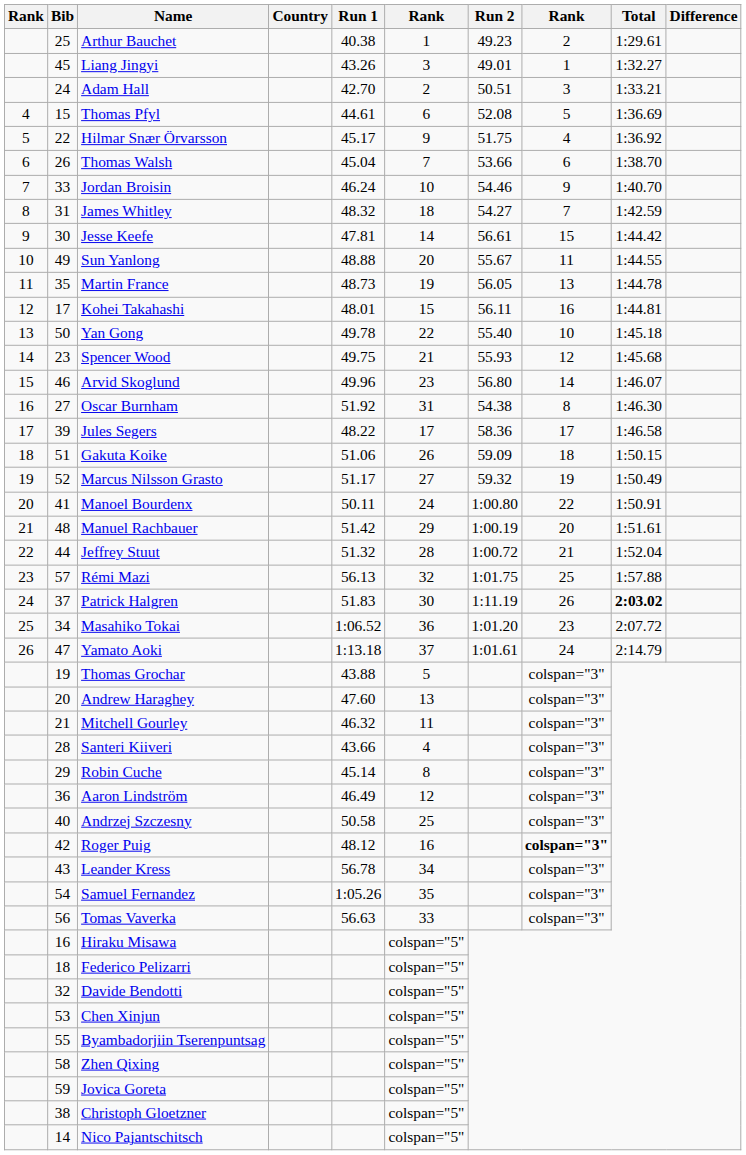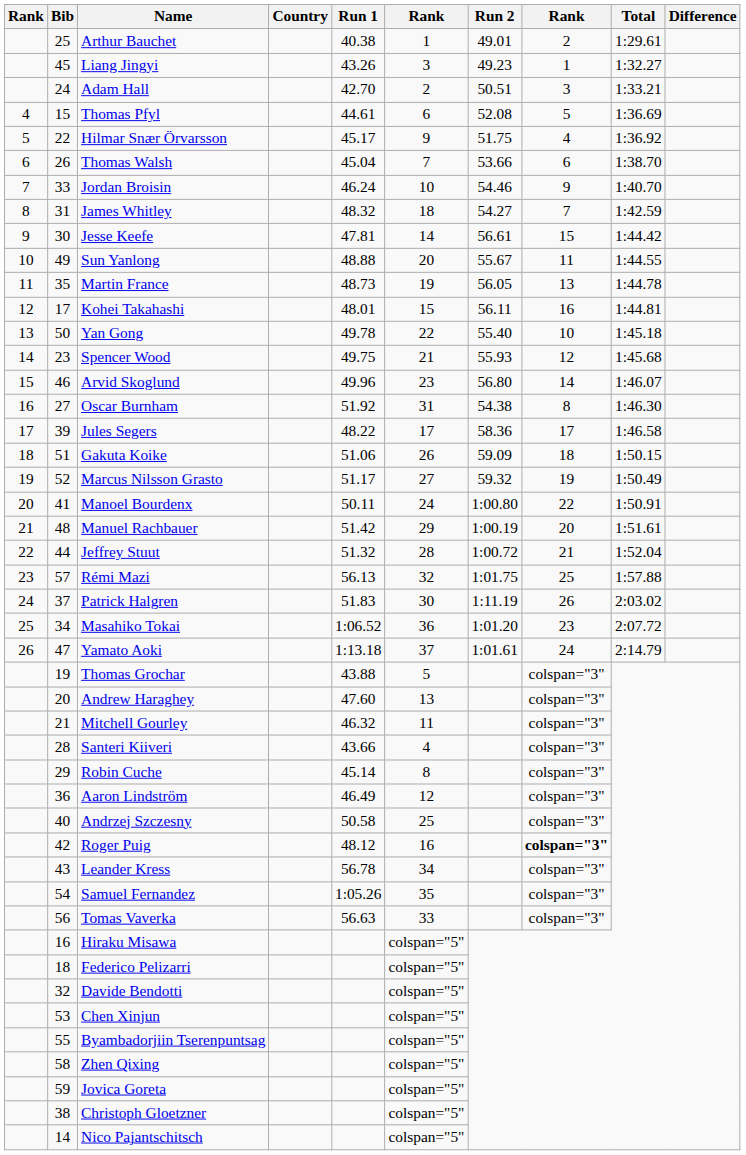(495, 41) 49.23 -> (495, 41) 49.01
(495, 65) 49.01 -> (495, 65) 49.23
(639, 601) bold -> (638, 601) normal
